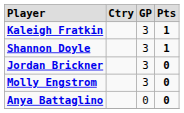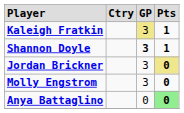(145, 30) no background -> (145, 30) khaki background
(145, 48) normal -> (145, 48) bold
(167, 65) no background -> (167, 65) khaki background
(167, 100) no background -> (167, 100) lightgreen background
